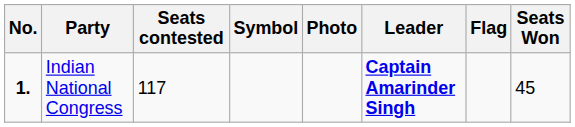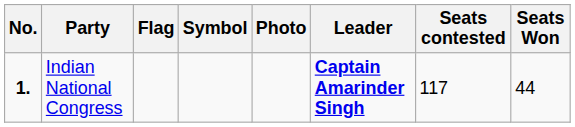columns swapped: (489, 28) <-> (181, 28)
(525, 87) 45 -> (525, 87) 44
